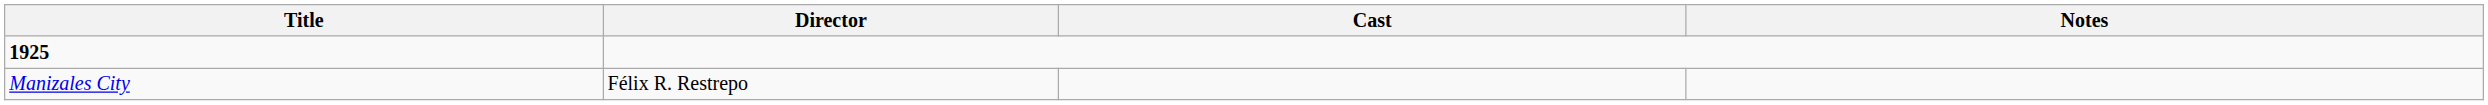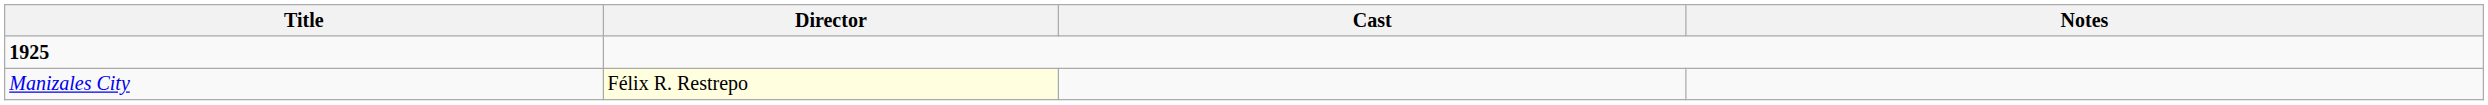(678, 83) no background -> (678, 83) lightyellow background
